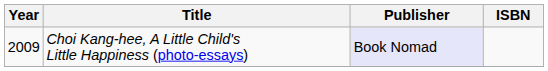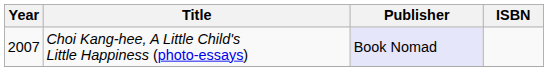(24, 46) 2009 -> (24, 46) 2007
